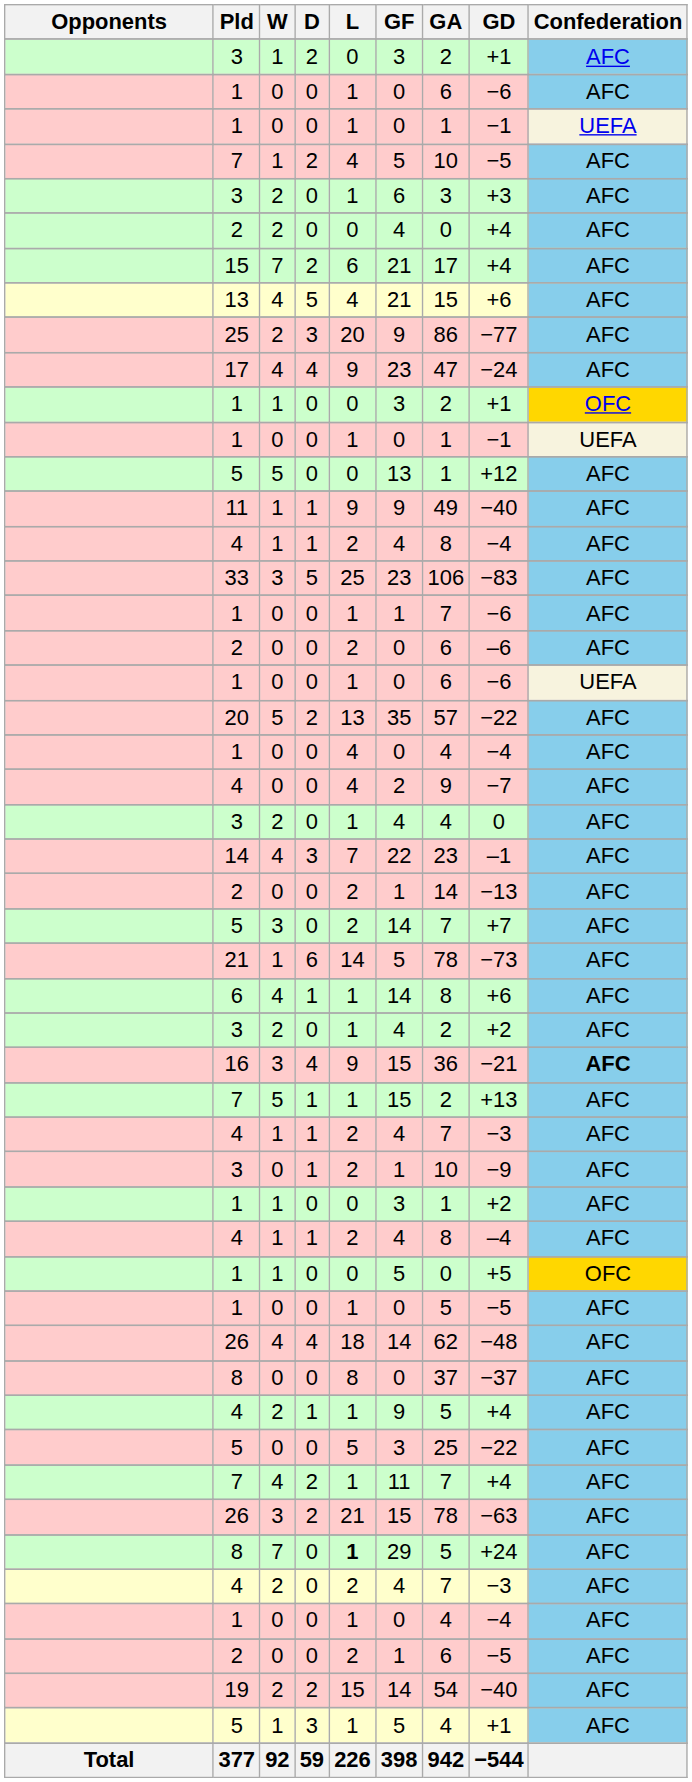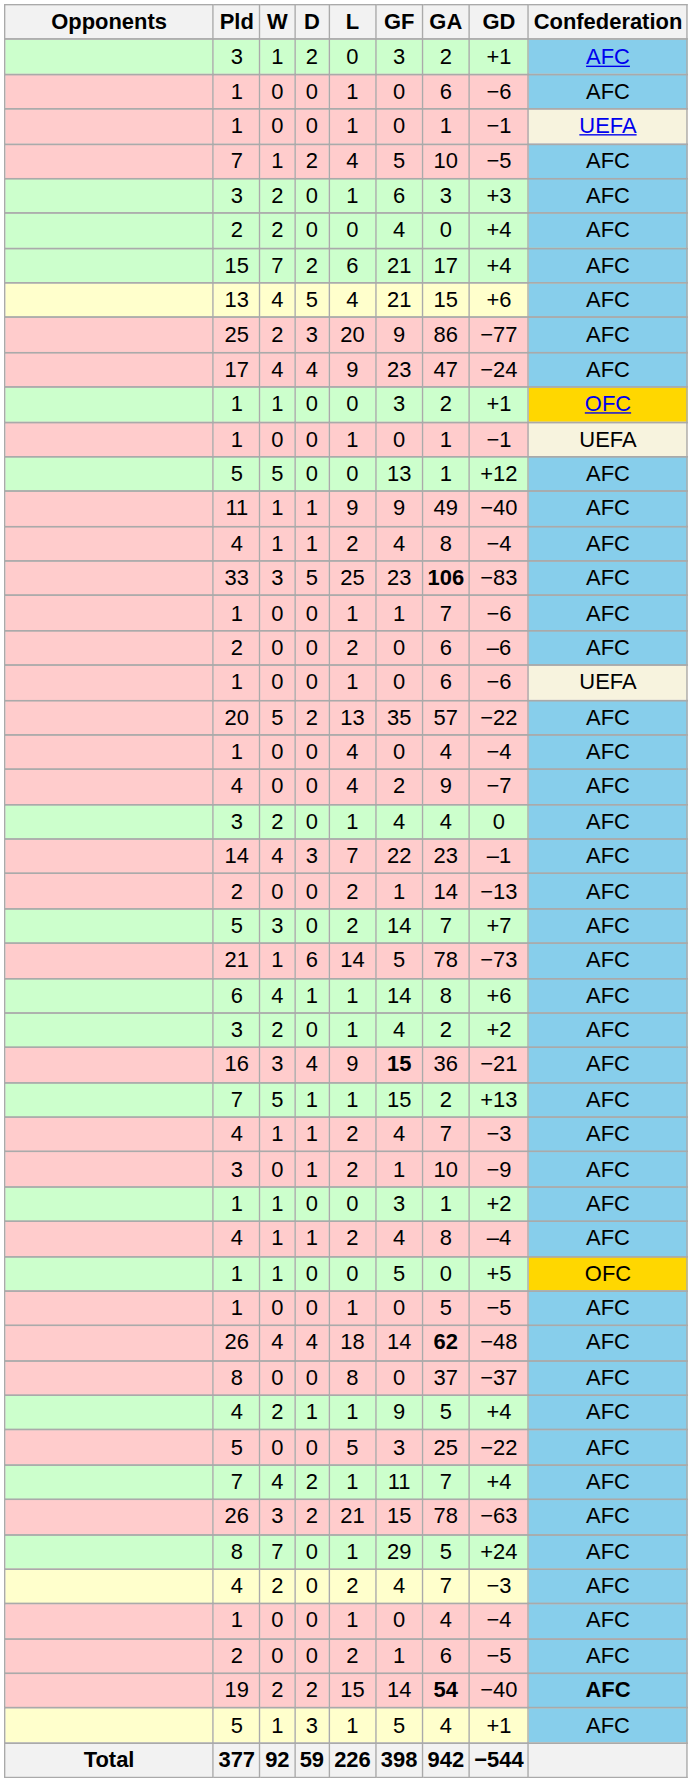(446, 578) normal -> (446, 578) bold
(399, 1064) normal -> (399, 1064) bold
(608, 1064) bold -> (608, 1064) normal
(446, 1342) normal -> (446, 1342) bold
(352, 1551) bold -> (352, 1551) normal
(446, 1690) normal -> (446, 1690) bold
(608, 1690) normal -> (608, 1690) bold
